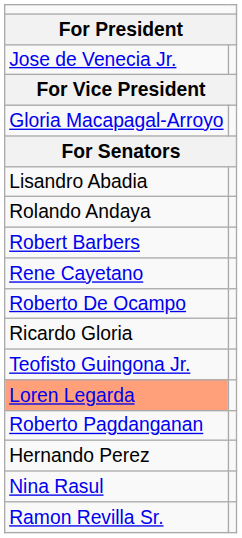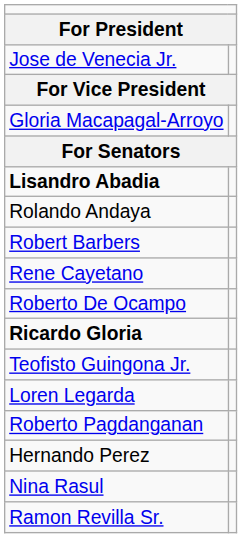(78, 182) normal -> (84, 182) bold
(71, 334) normal -> (76, 334) bold
(72, 395) lightsalmon background -> (72, 395) no background
